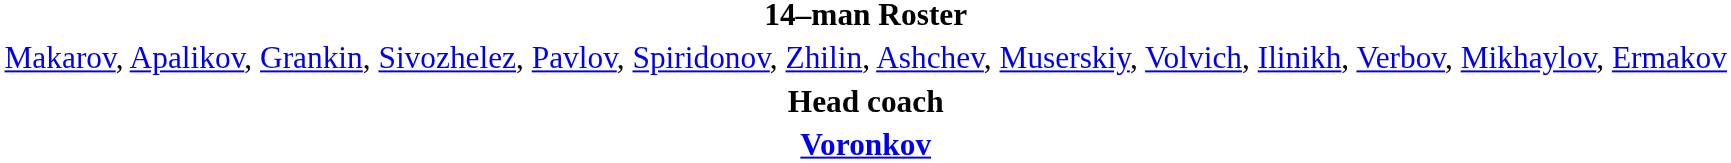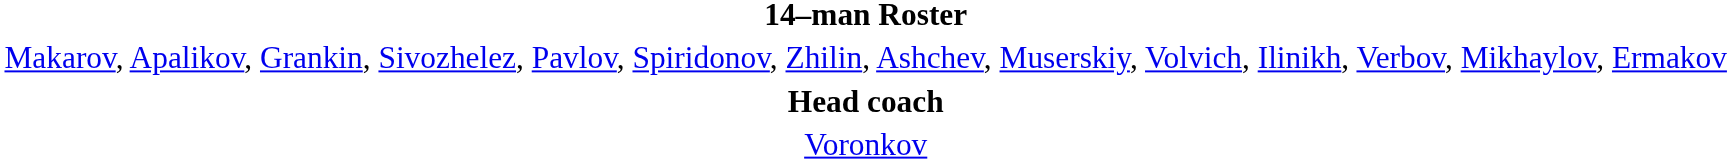(866, 144) bold -> (866, 144) normal
